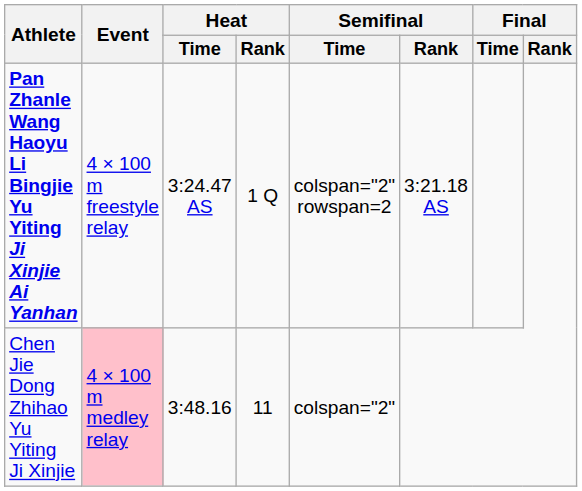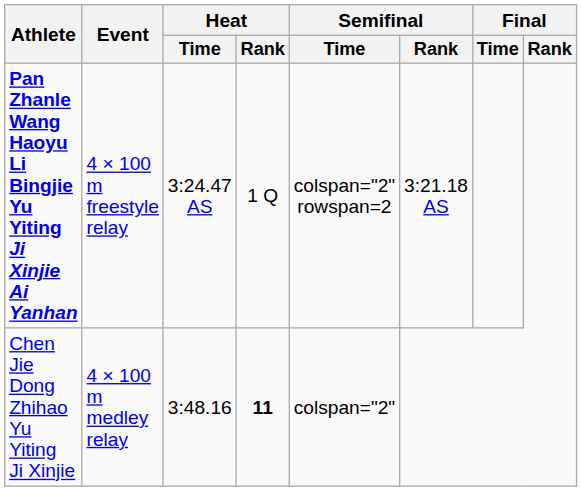(119, 407) pink background -> (119, 407) no background
(263, 407) normal -> (263, 407) bold
